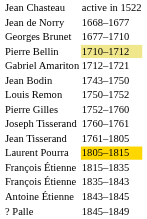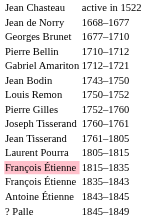(106, 51) khaki background -> (106, 51) no background
(106, 153) gold background -> (106, 153) no background
(41, 167) no background -> (41, 167) pink background
